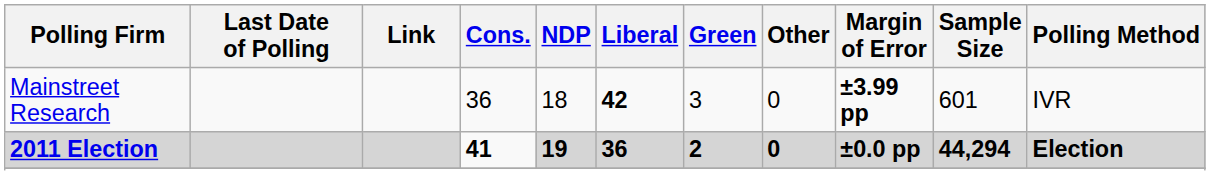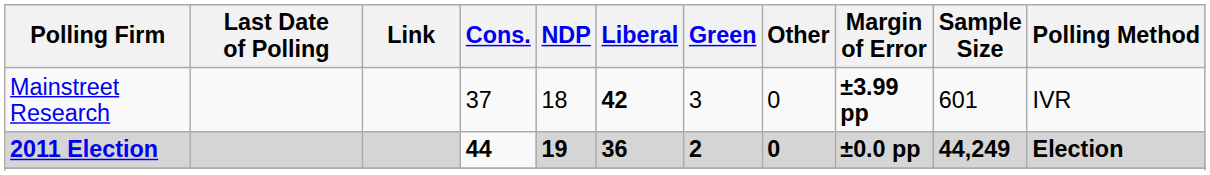(479, 99) 36 -> (479, 99) 37
(479, 149) 41 -> (479, 149) 44
(974, 149) 44,294 -> (974, 149) 44,249
